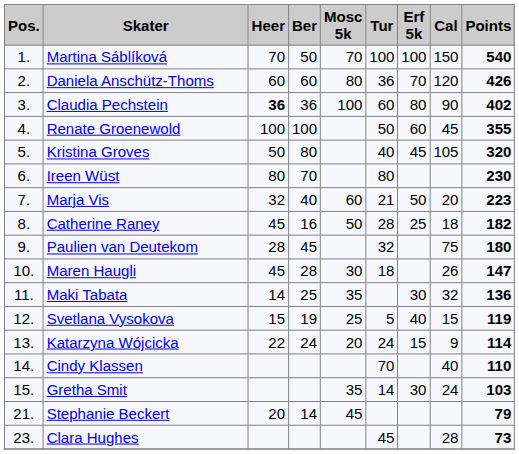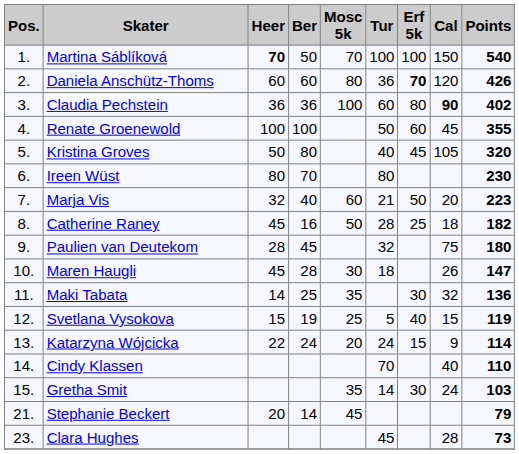(277, 57) normal -> (277, 57) bold
(418, 81) normal -> (418, 81) bold
(277, 104) bold -> (277, 104) normal
(450, 104) normal -> (450, 104) bold
